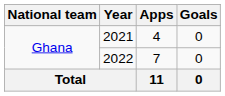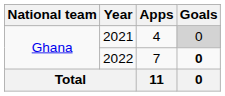(199, 36) no background -> (199, 36) lightgrey background
(199, 58) normal -> (199, 58) bold
